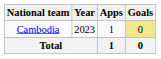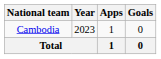(140, 29) khaki background -> (140, 29) no background
